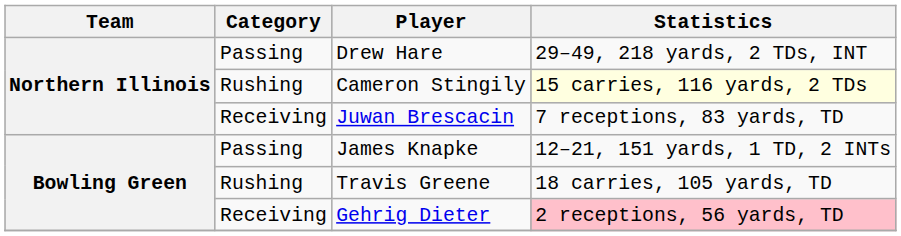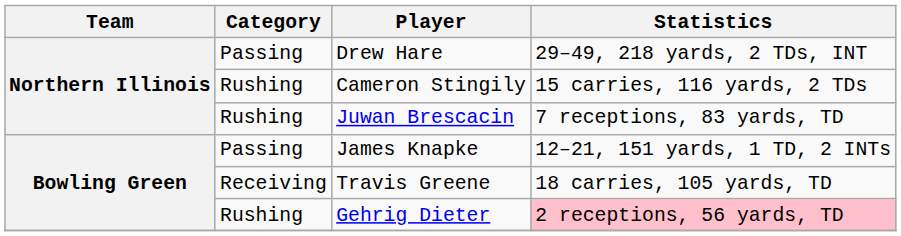(701, 86) lightyellow background -> (701, 86) no background
(273, 118) Receiving -> (262, 118) Rushing
(262, 183) Rushing -> (273, 183) Receiving
(273, 215) Receiving -> (262, 215) Rushing
